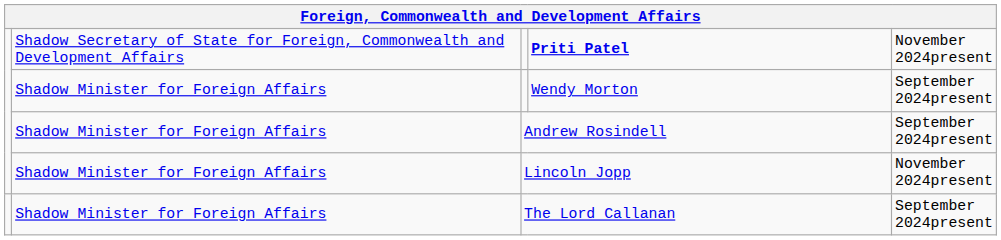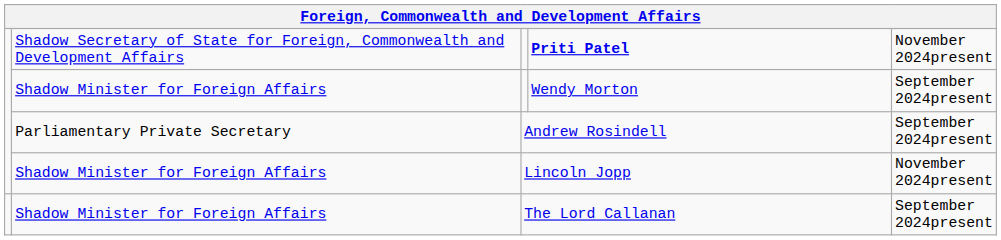(171, 132) Shadow Minister for Foreign Affairs -> (153, 132) Parliamentary Private Secretary
